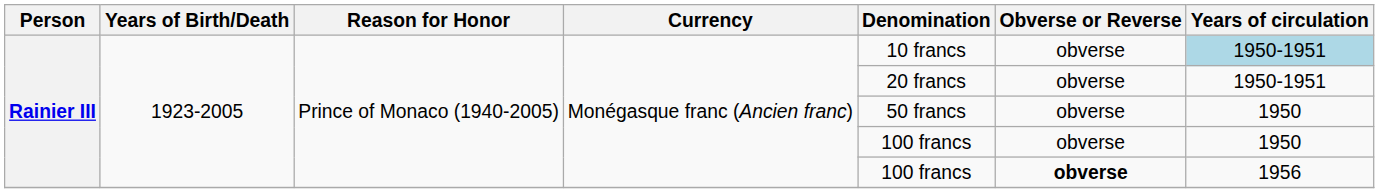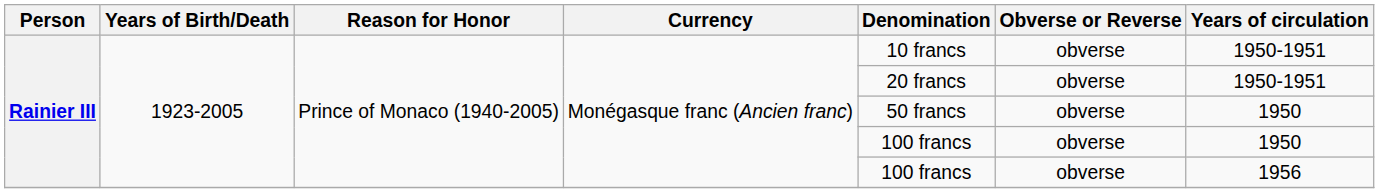(1280, 51) lightblue background -> (1280, 51) no background
(1091, 173) bold -> (1091, 173) normal
